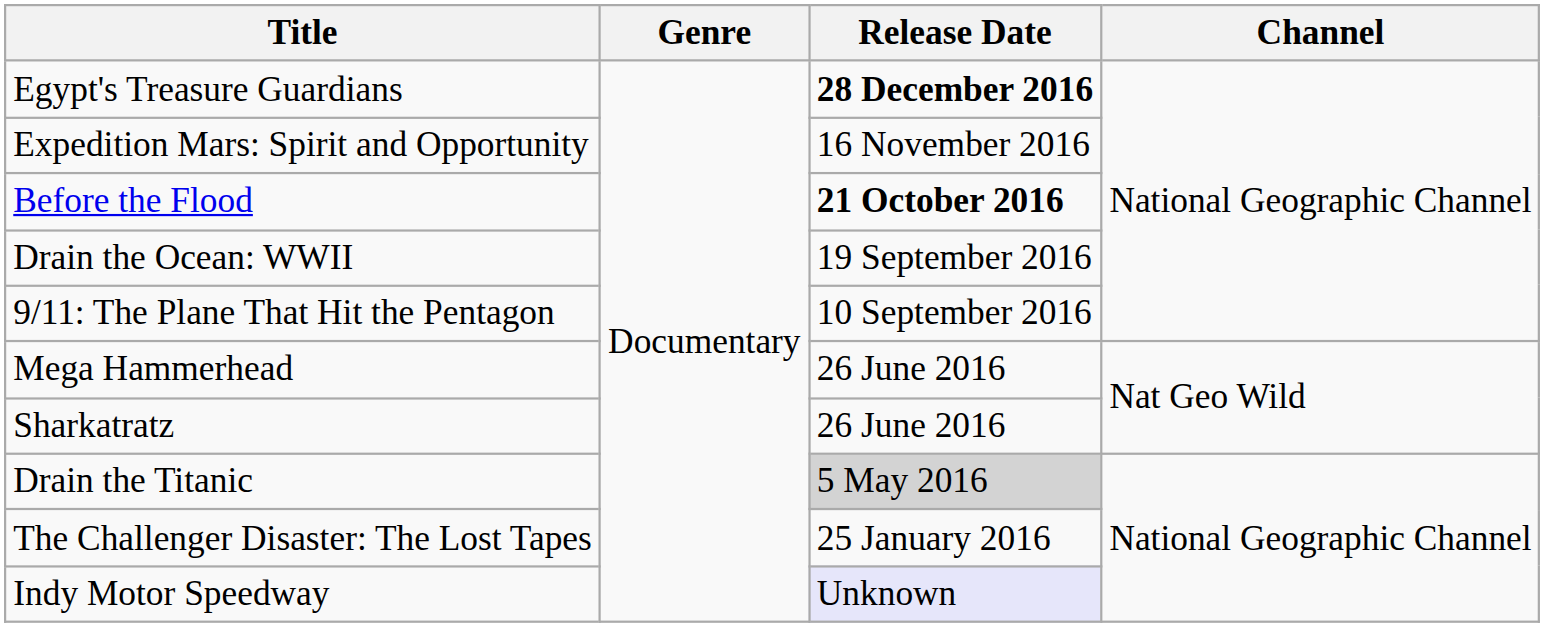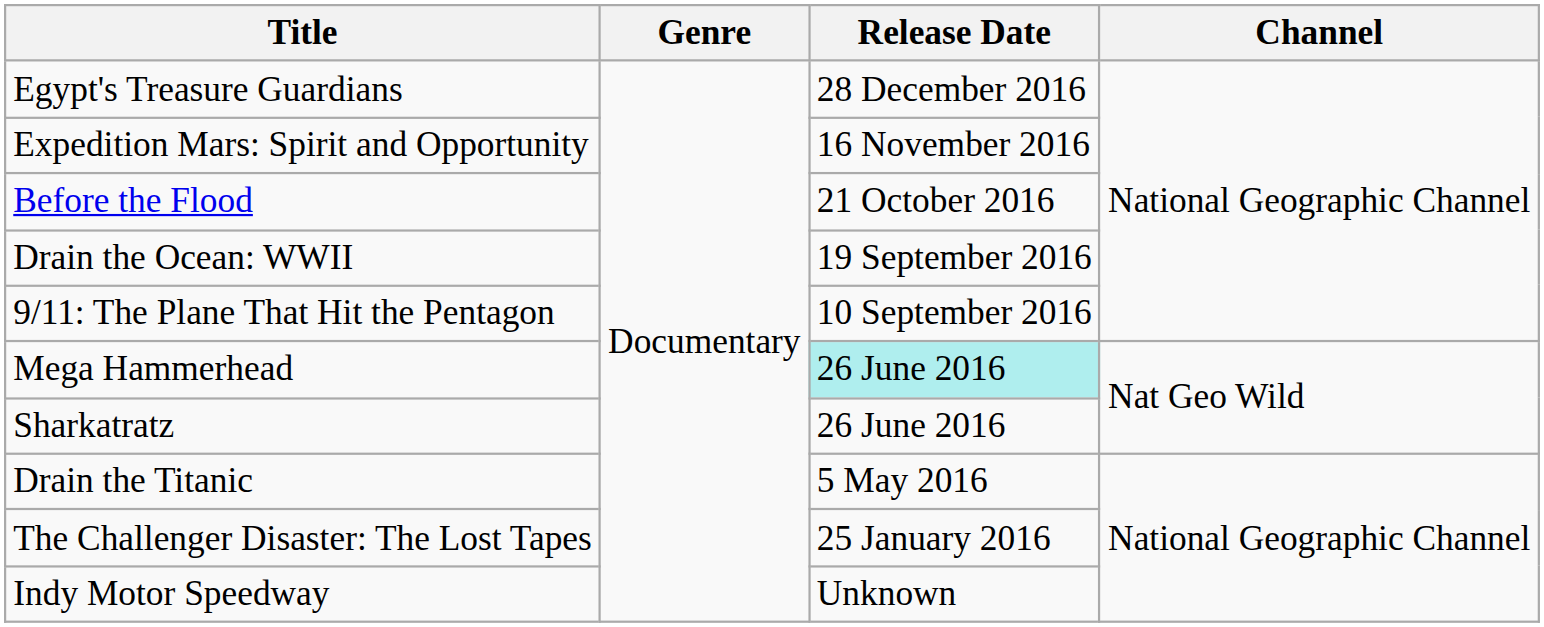(955, 88) bold -> (951, 88) normal
(940, 200) bold -> (936, 200) normal
(911, 369) no background -> (911, 369) paleturquoise background
(902, 481) lightgrey background -> (902, 481) no background
(887, 593) lavender background -> (887, 593) no background
